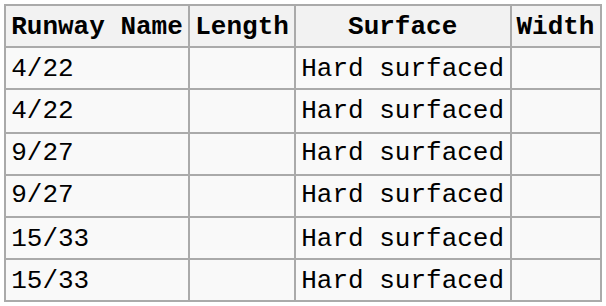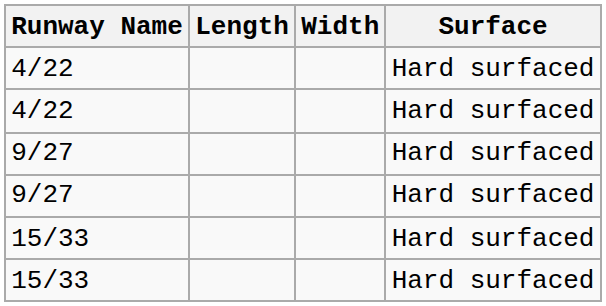columns swapped: (555, 26) <-> (403, 26)
